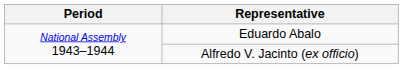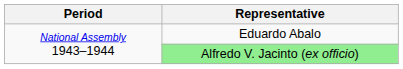(280, 53) no background -> (280, 53) lightgreen background
